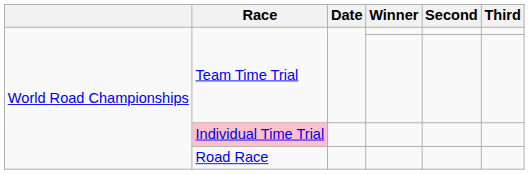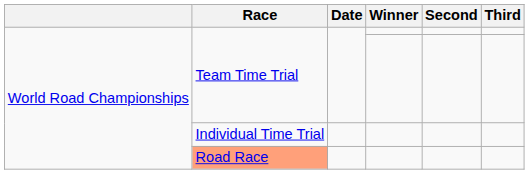(260, 134) pink background -> (260, 134) no background
(232, 157) no background -> (232, 157) lightsalmon background
